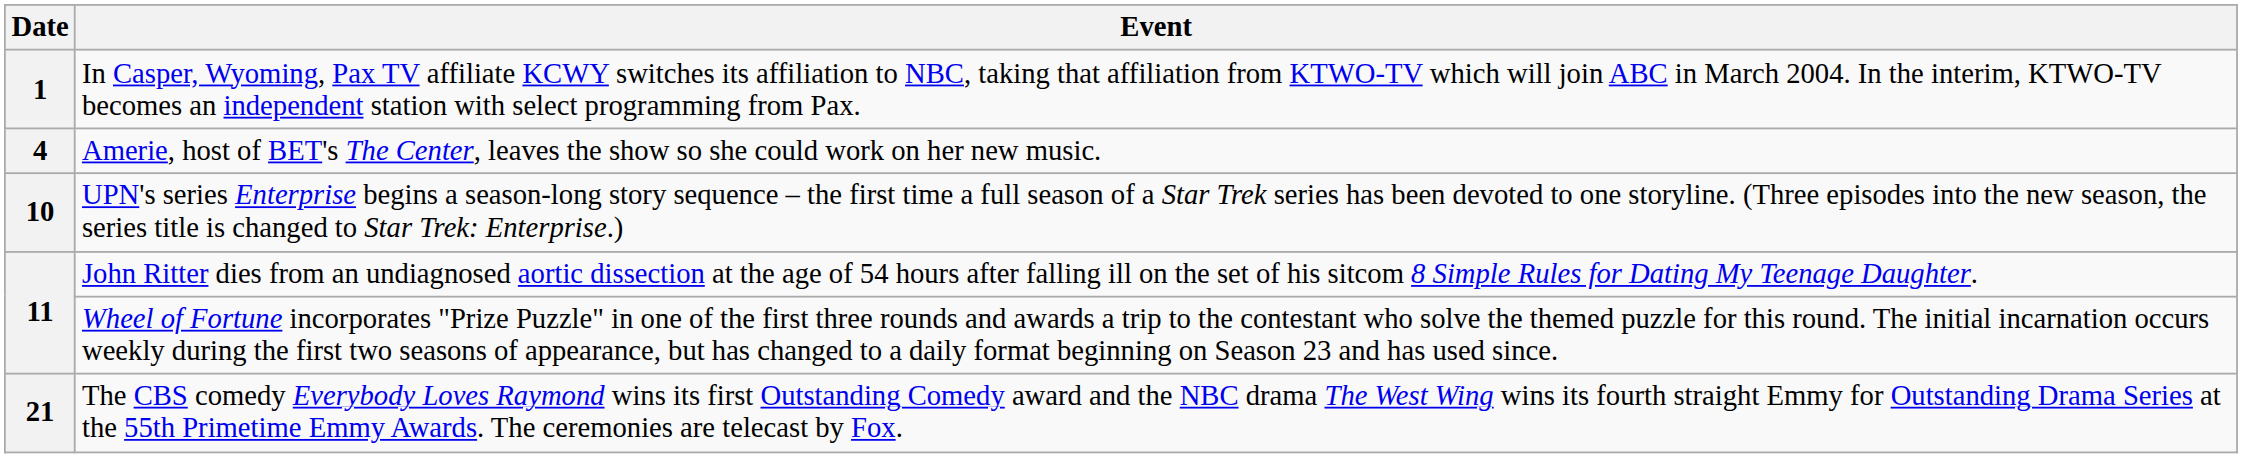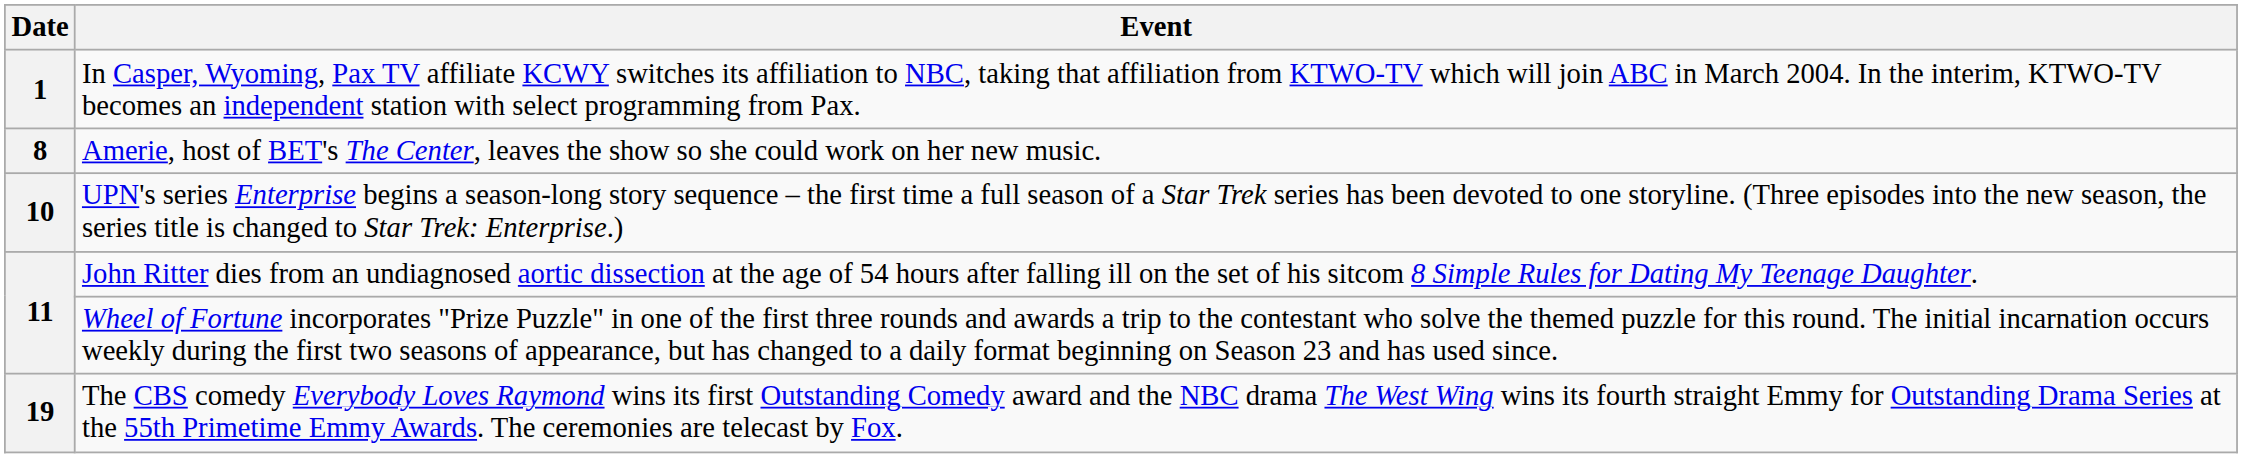(40, 150) 4 -> (40, 150) 8
(40, 412) 21 -> (40, 412) 19
